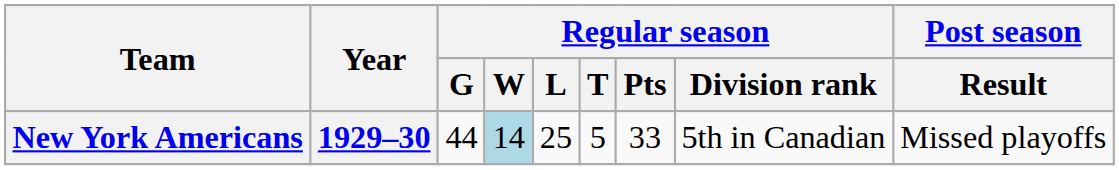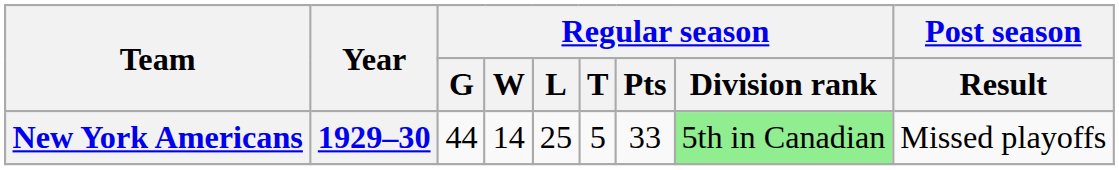(509, 137) lightblue background -> (509, 137) no background
(783, 137) no background -> (783, 137) lightgreen background
